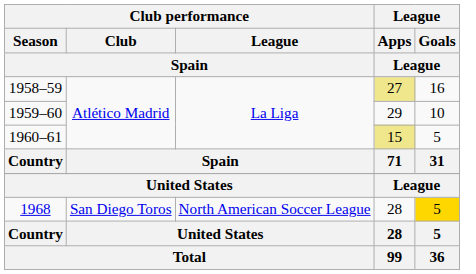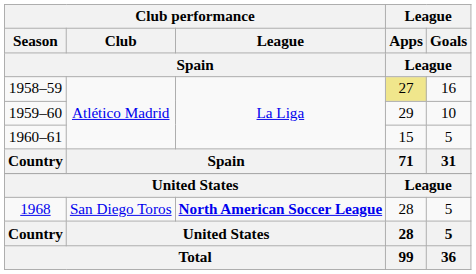(394, 137) khaki background -> (406, 137) no background
(275, 209) normal -> (280, 209) bold
(437, 209) gold background -> (449, 209) no background
